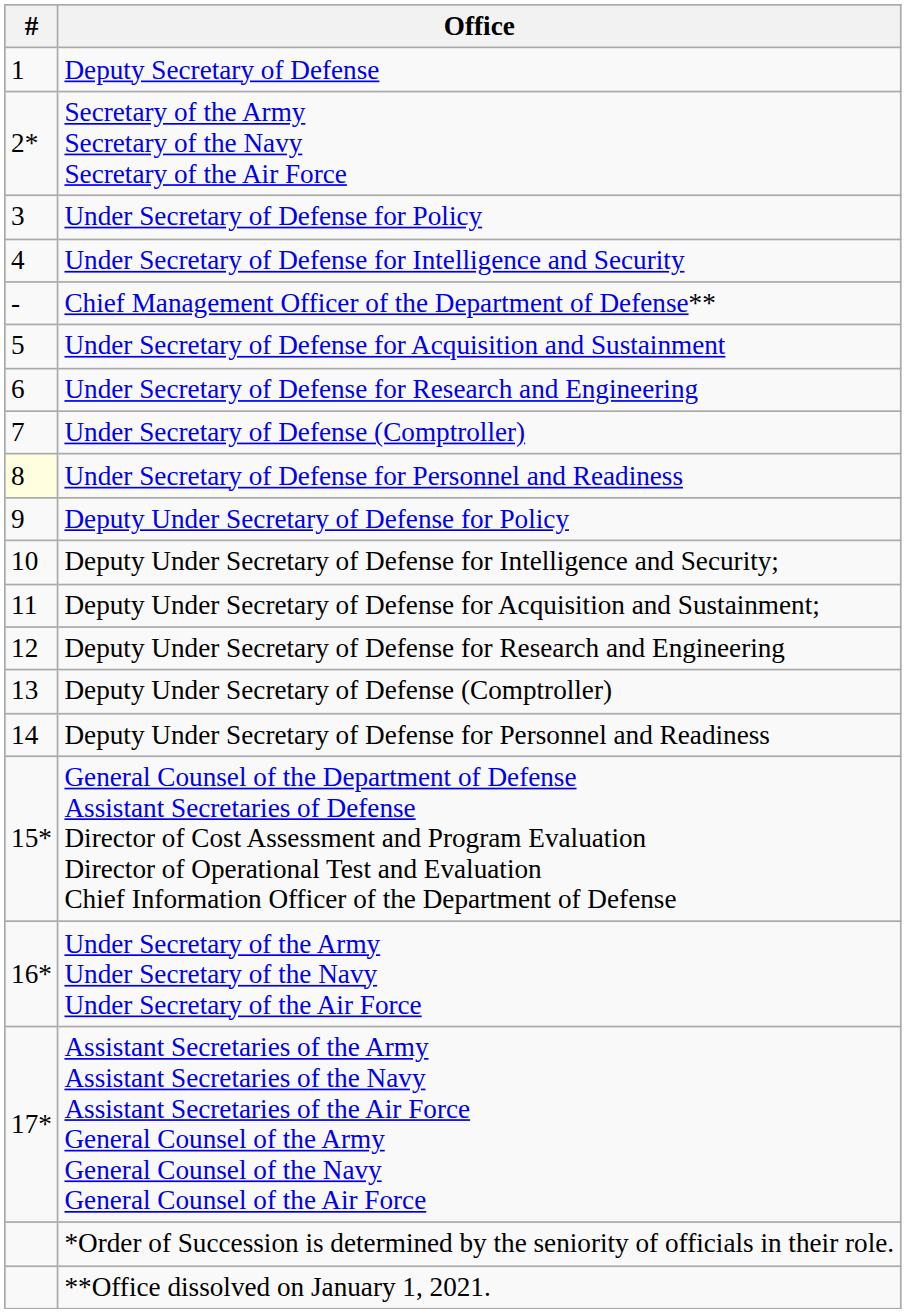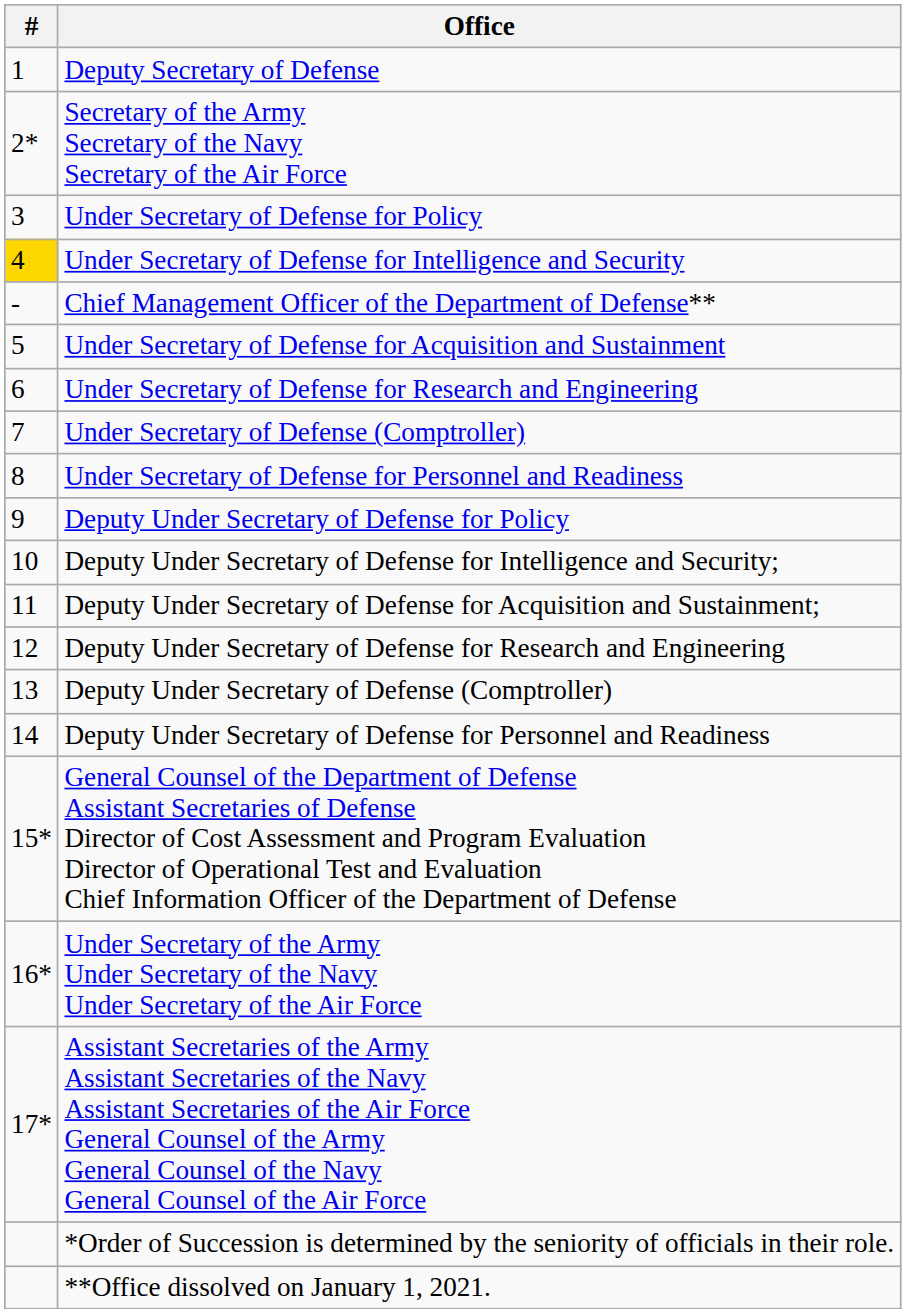(18, 259) no background -> (18, 259) gold background
(18, 475) lightyellow background -> (18, 475) no background
